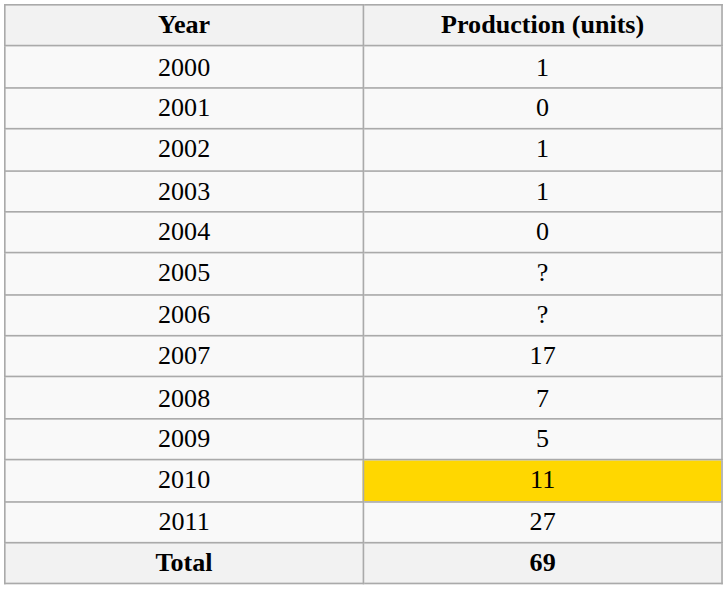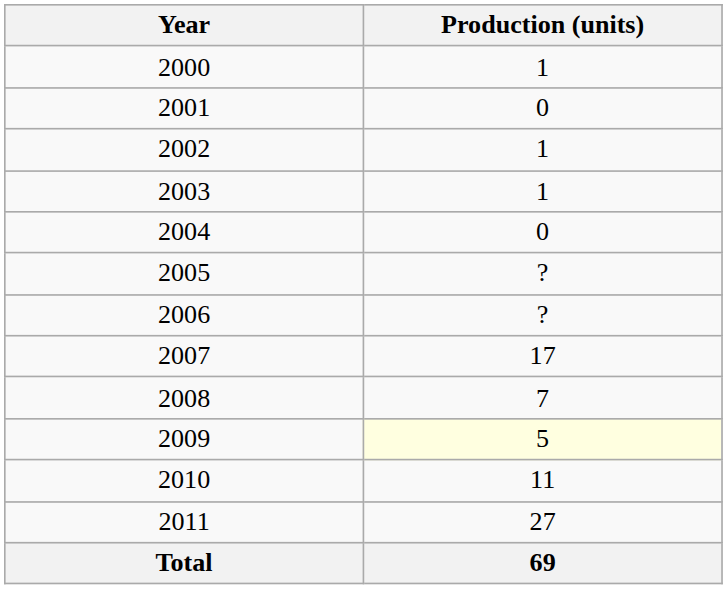(543, 438) no background -> (543, 438) lightyellow background
(543, 480) gold background -> (543, 480) no background
